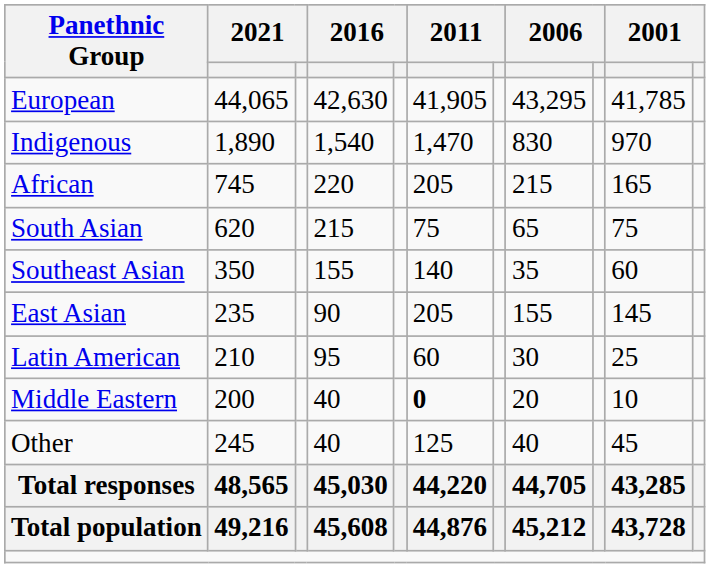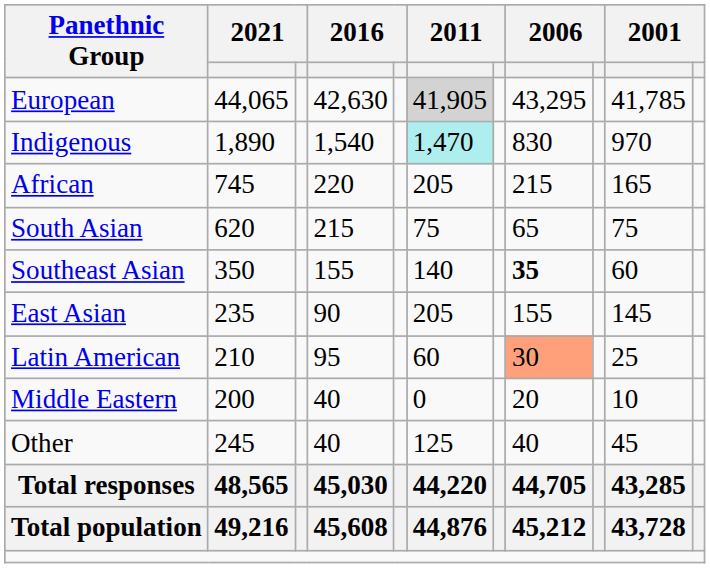(450, 99) no background -> (450, 99) lightgrey background
(443, 142) no background -> (443, 142) paleturquoise background
(526, 270) normal -> (526, 270) bold
(526, 356) no background -> (526, 356) lightsalmon background
(420, 399) bold -> (420, 399) normal
